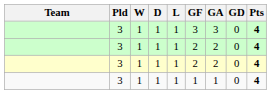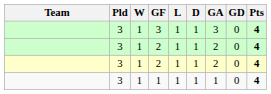columns swapped: (158, 13) <-> (195, 13)
